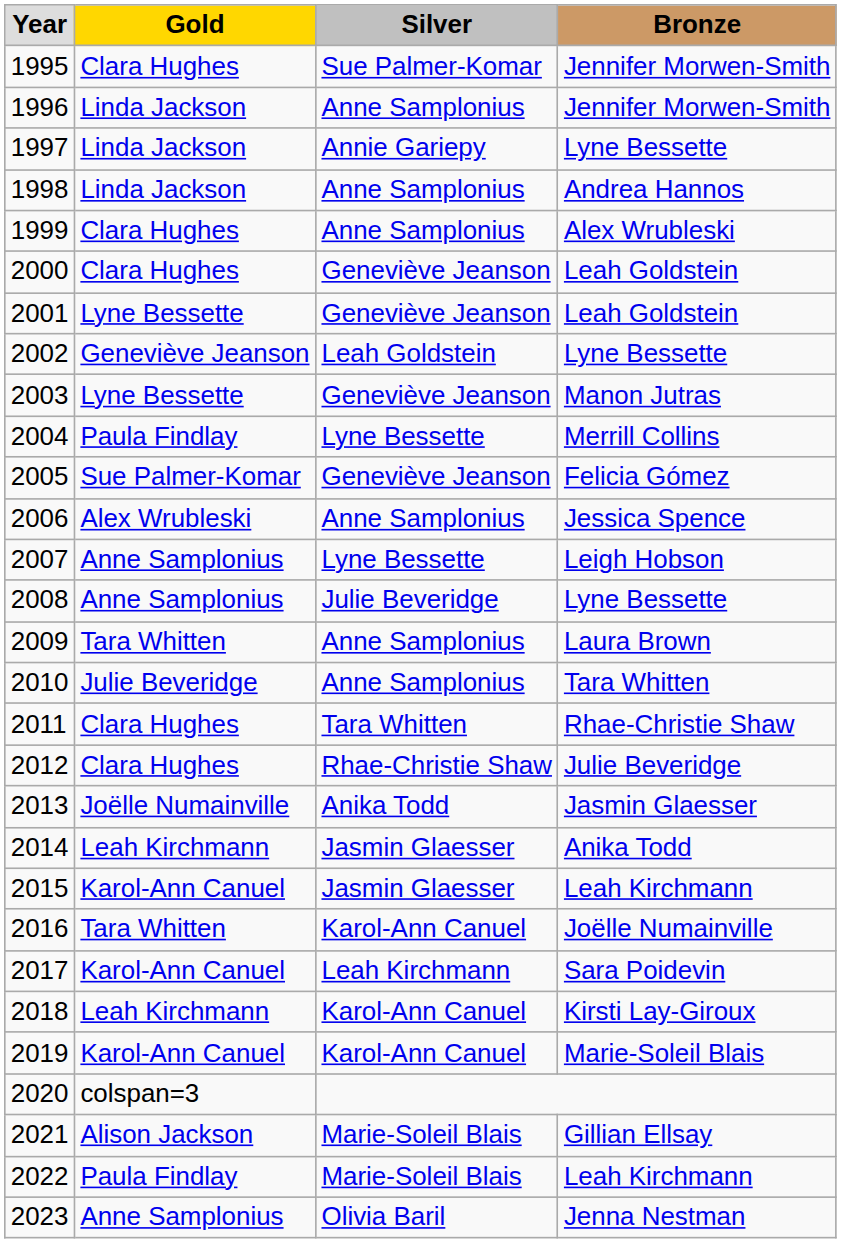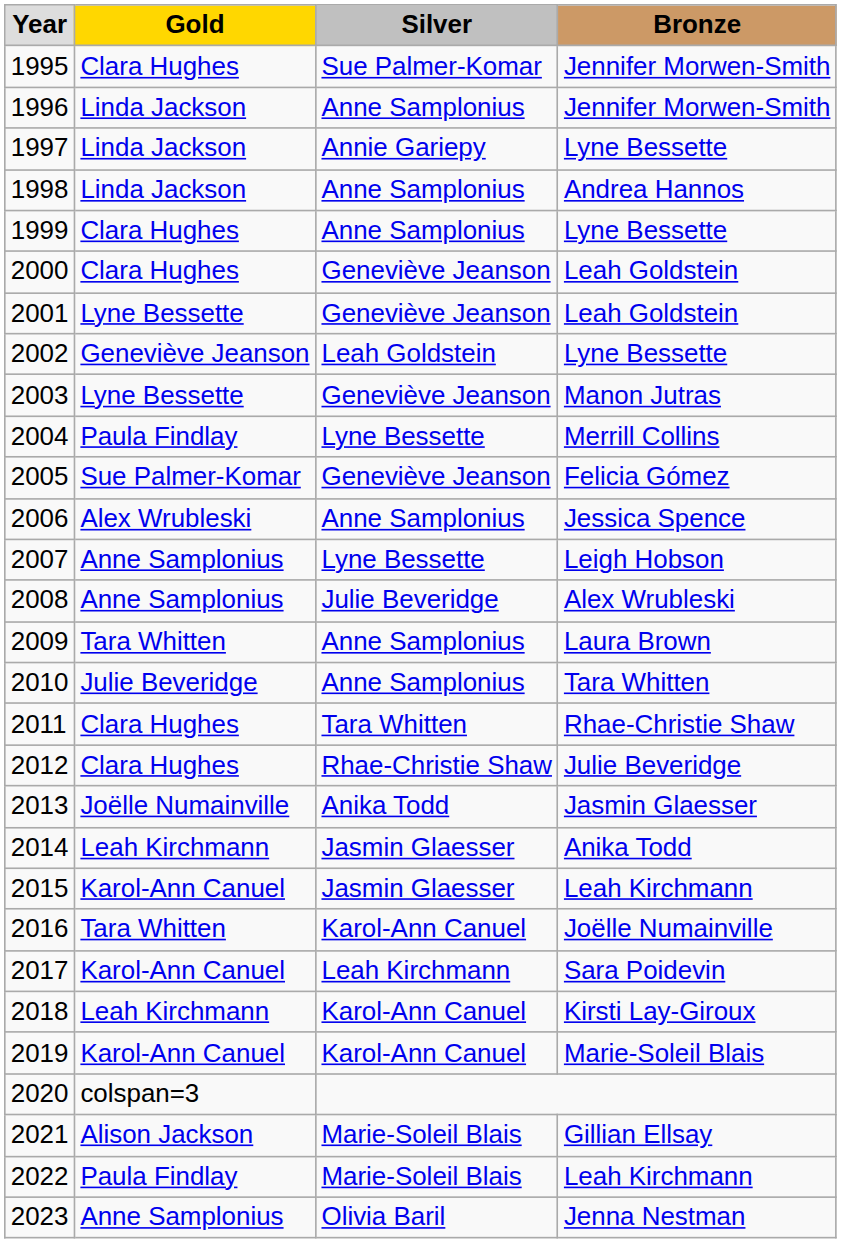(649, 230) Alex Wrubleski -> (646, 230) Lyne Bessette
(646, 600) Lyne Bessette -> (649, 600) Alex Wrubleski
